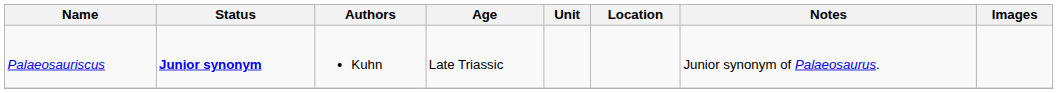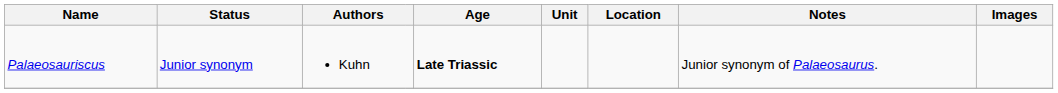(210, 64) bold -> (206, 64) normal
(466, 64) normal -> (457, 64) bold
